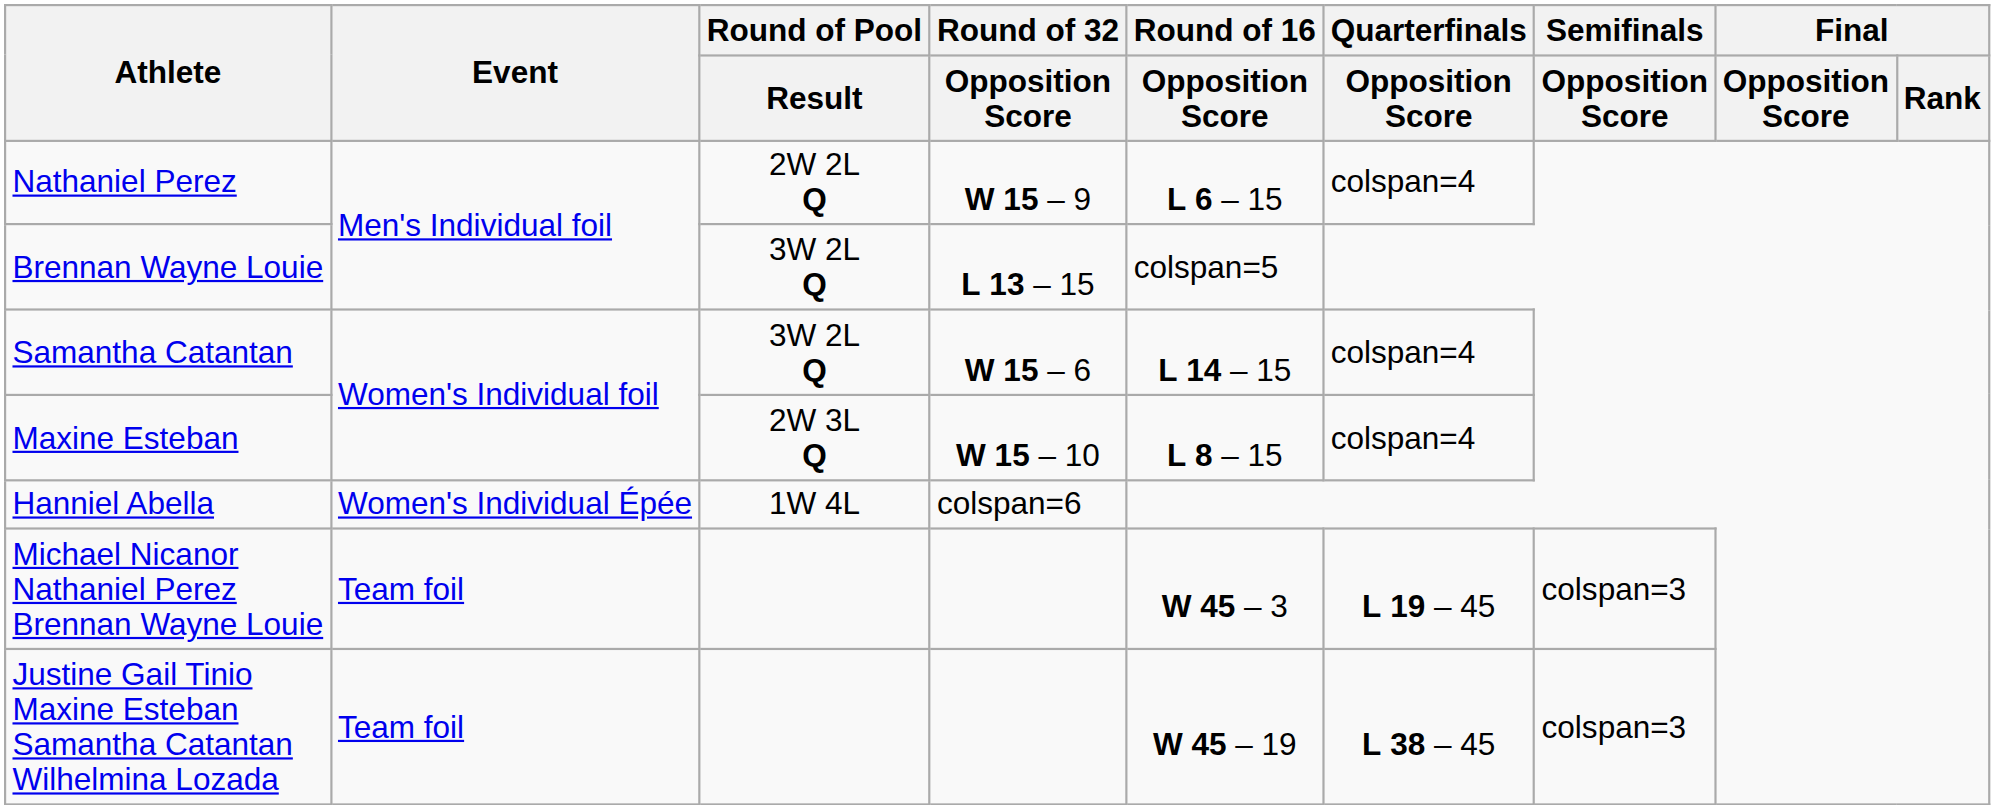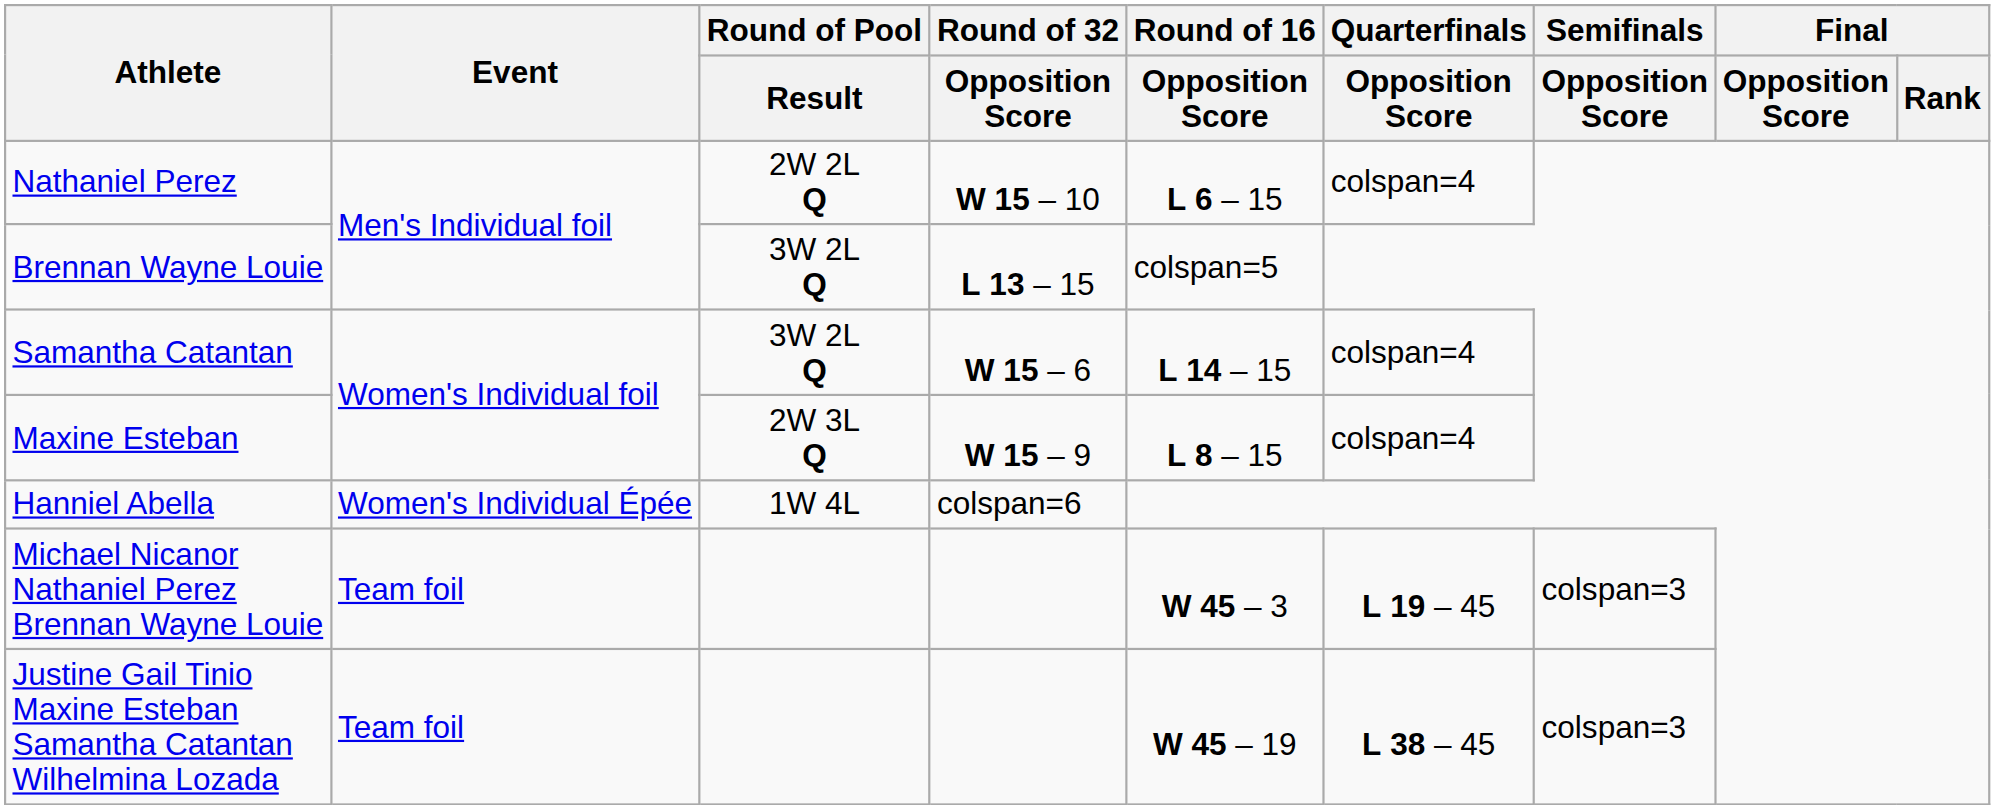(1028, 200) W 15 – 9 -> (1028, 200) W 15 – 10
(1028, 455) W 15 – 10 -> (1028, 455) W 15 – 9
